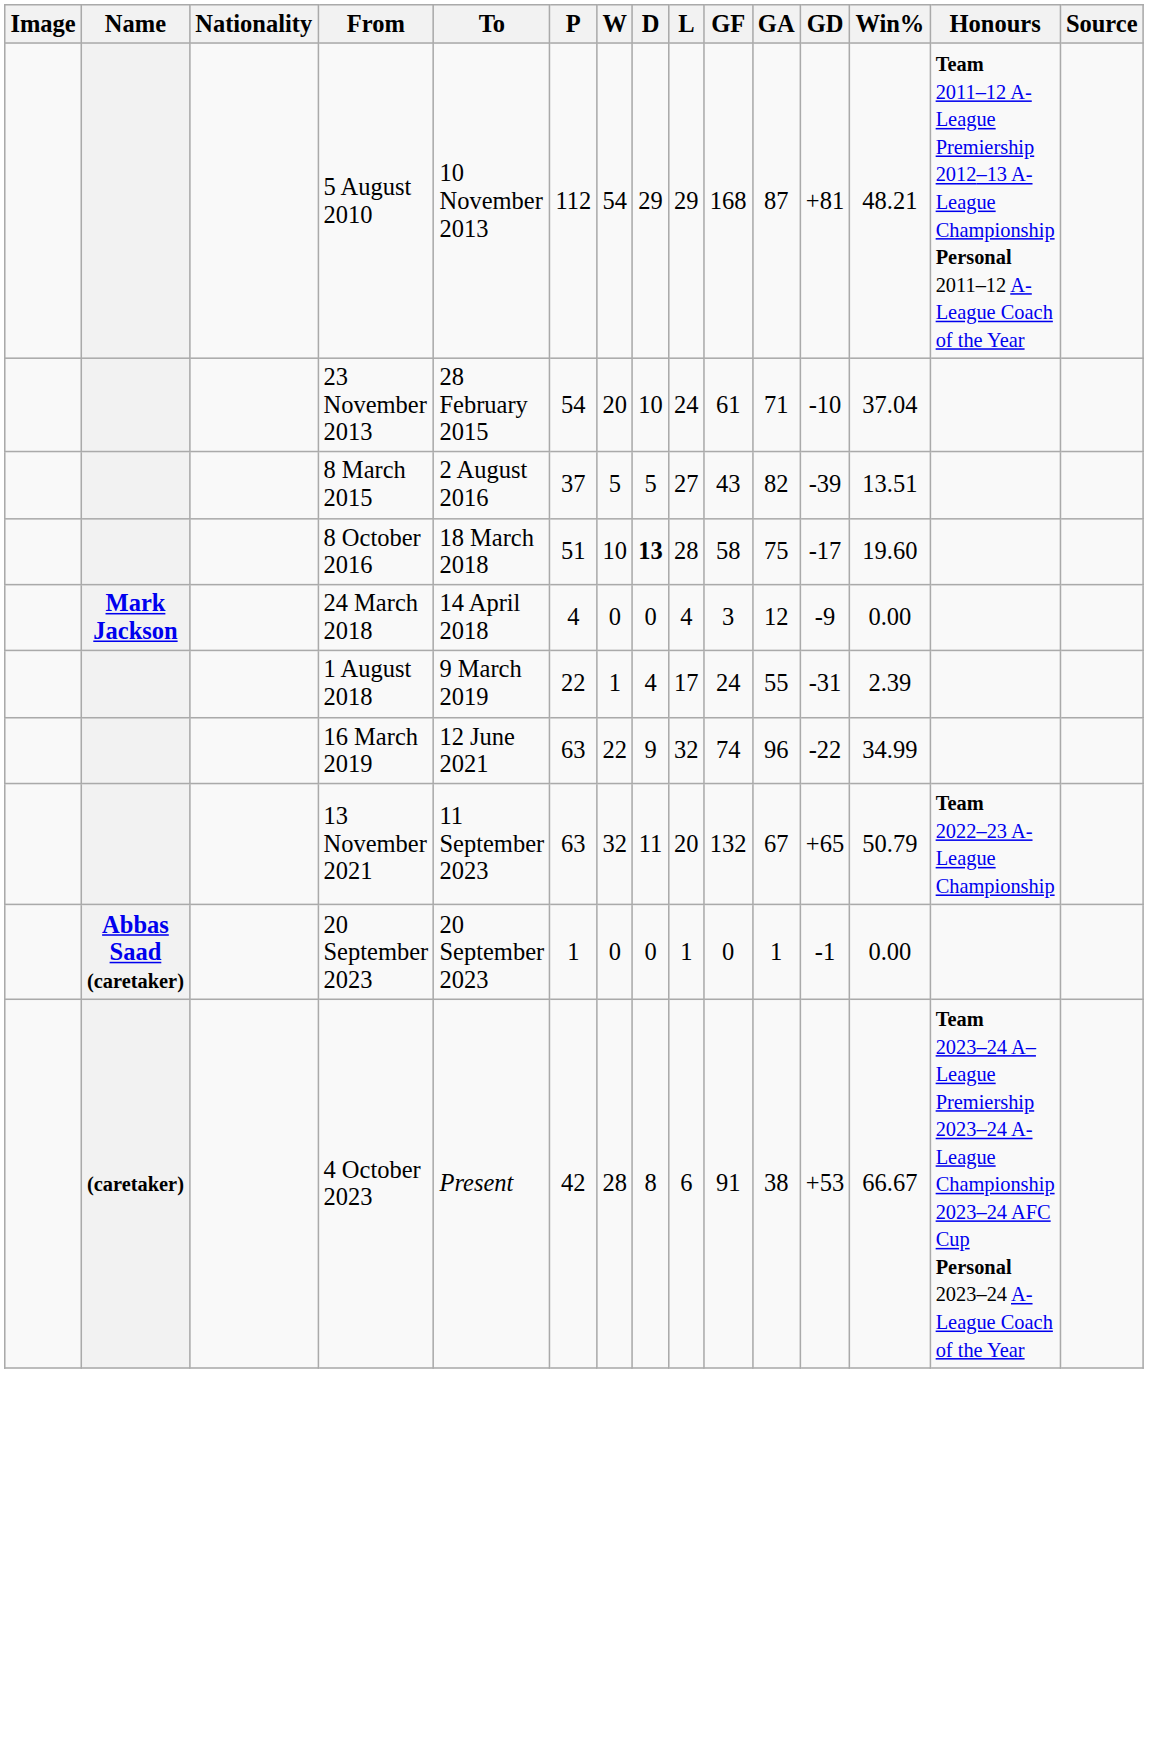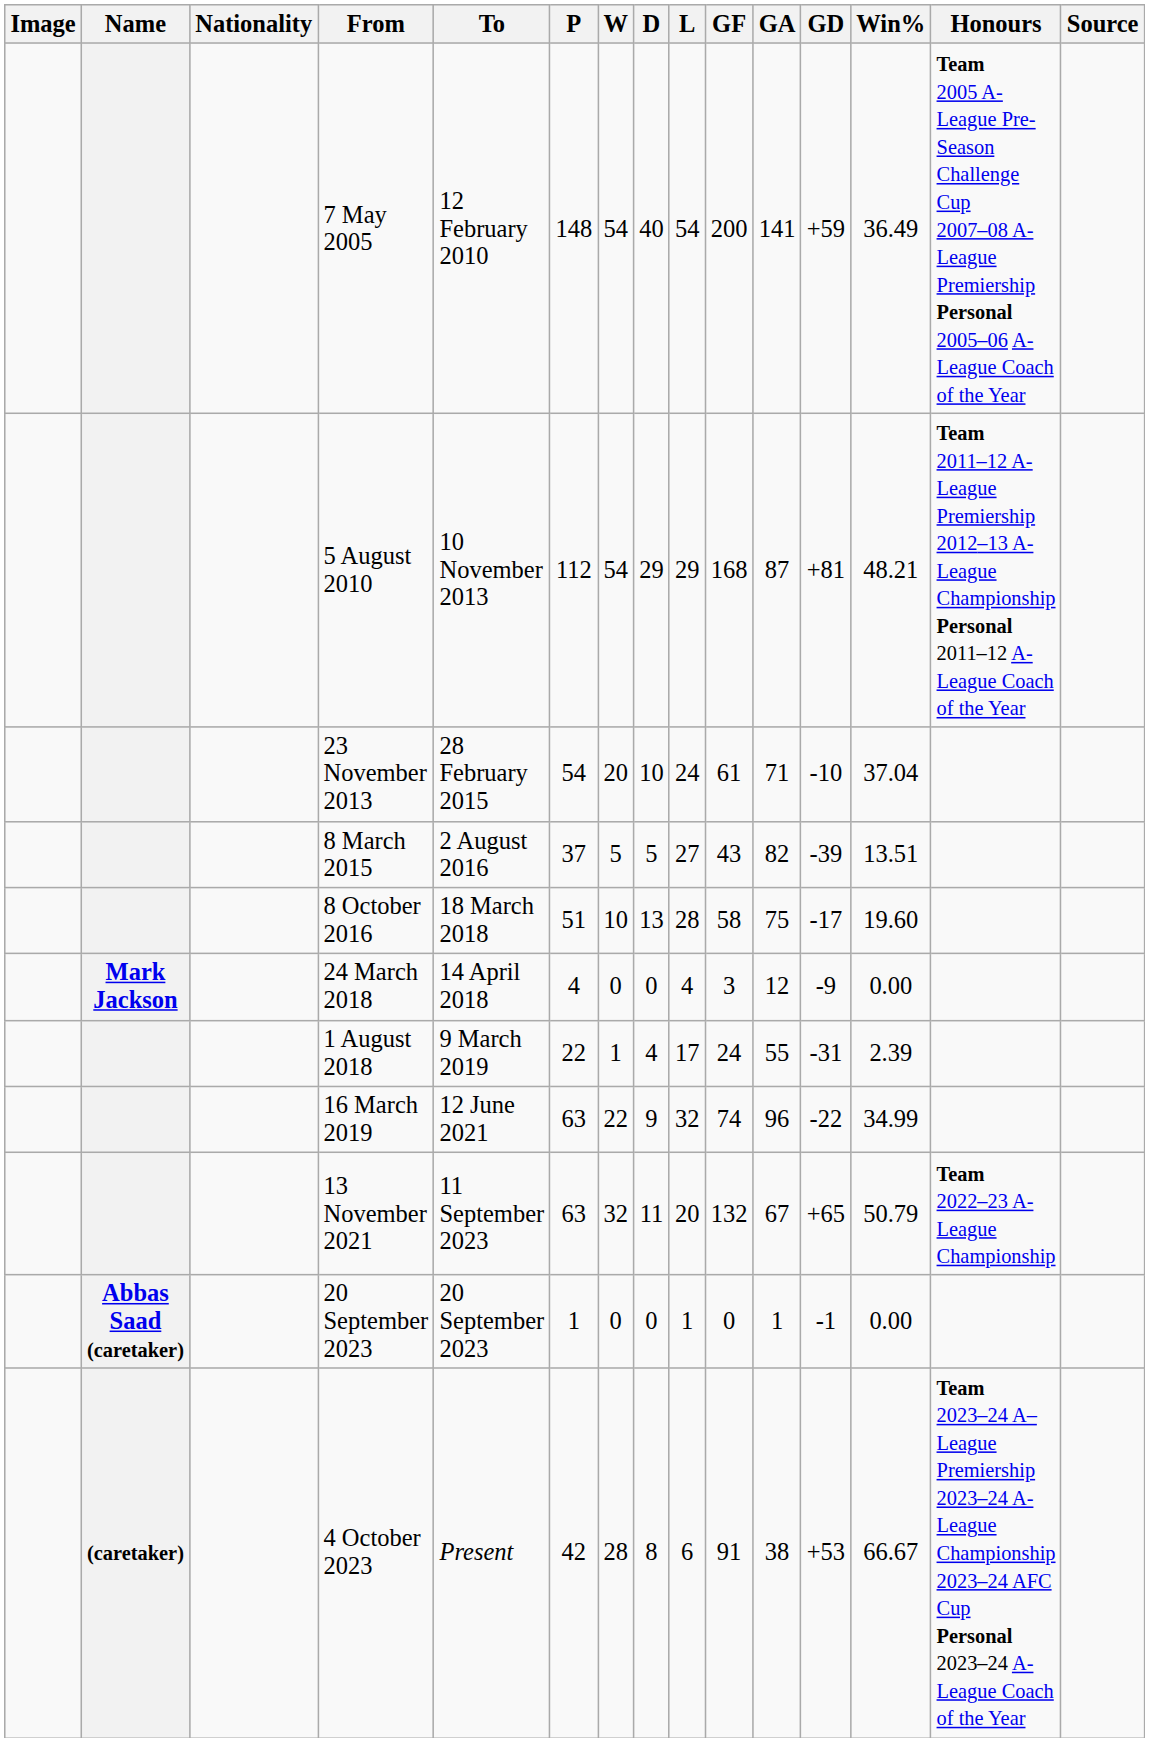+ row: (355, 227)
(651, 550) bold -> (651, 920) normal
